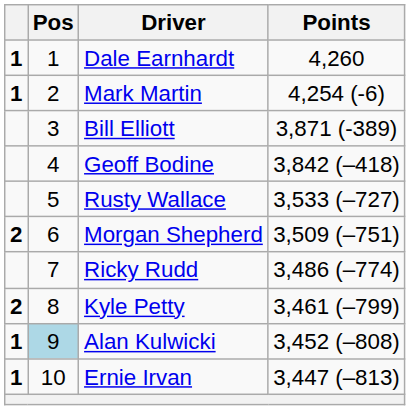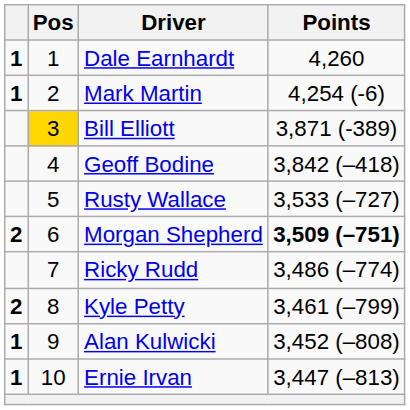(53, 129) no background -> (53, 129) gold background
(337, 235) normal -> (337, 235) bold
(53, 341) lightblue background -> (53, 341) no background
